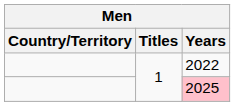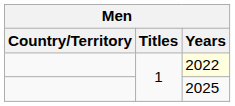(202, 64) no background -> (202, 64) lightyellow background
(202, 88) pink background -> (202, 88) no background
